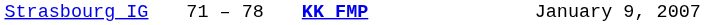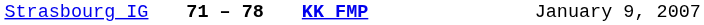(225, 12) normal -> (225, 12) bold
